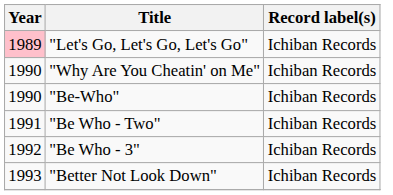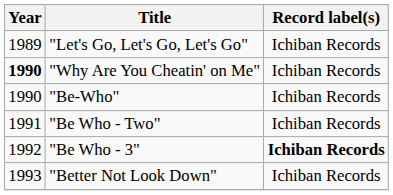(25, 44) pink background -> (25, 44) no background
(25, 70) normal -> (25, 70) bold
(322, 149) normal -> (326, 149) bold
